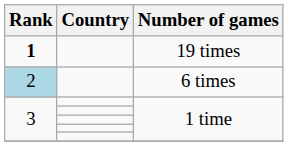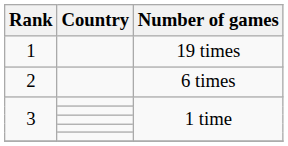(31, 51) bold -> (31, 51) normal
(31, 82) lightblue background -> (31, 82) no background
